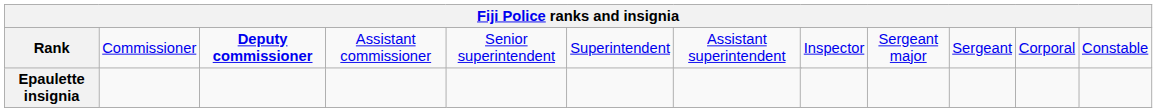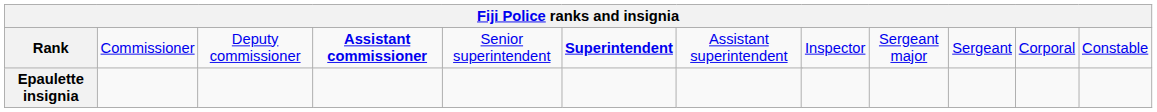(263, 47) bold -> (255, 47) normal
(386, 47) normal -> (377, 47) bold
(620, 47) normal -> (619, 47) bold
